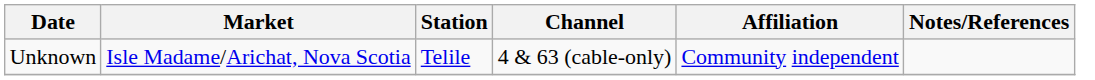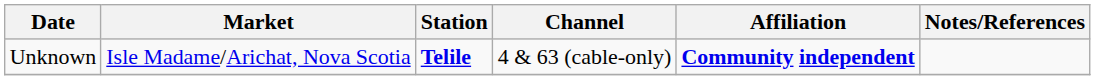(446, 56) normal -> (446, 56) bold
(790, 56) normal -> (798, 56) bold
